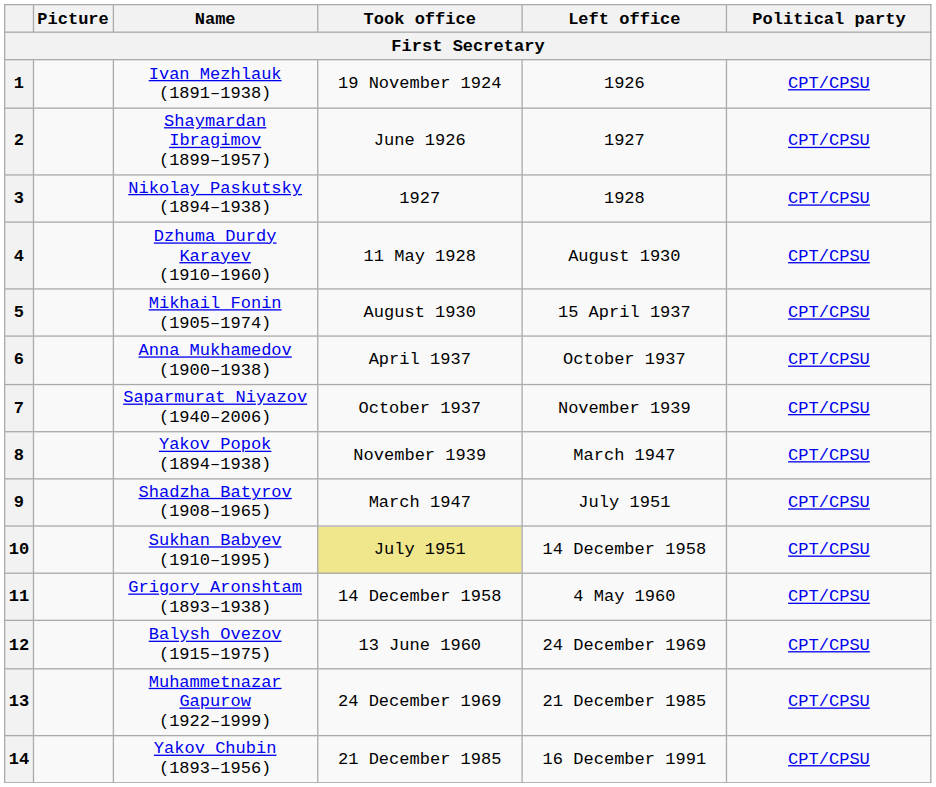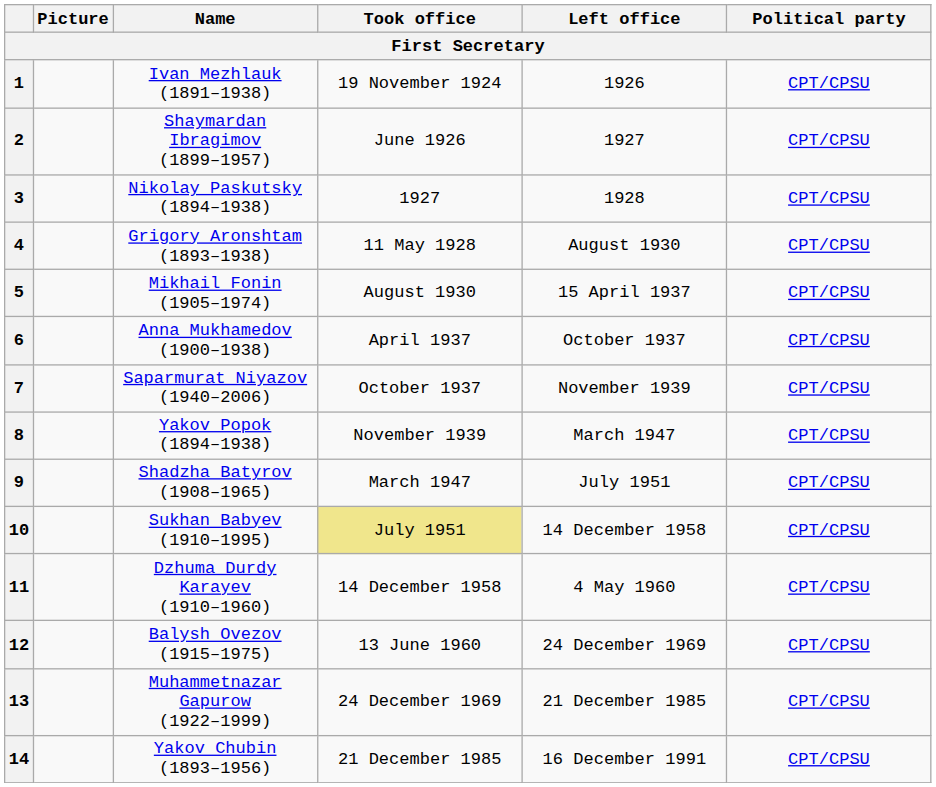(215, 256) Dzhuma Durdy Karayev (1910–1960) -> (215, 246) Grigory Aronshtam (1893–1938)
(215, 597) Grigory Aronshtam (1893–1938) -> (215, 587) Dzhuma Durdy Karayev (1910–1960)
